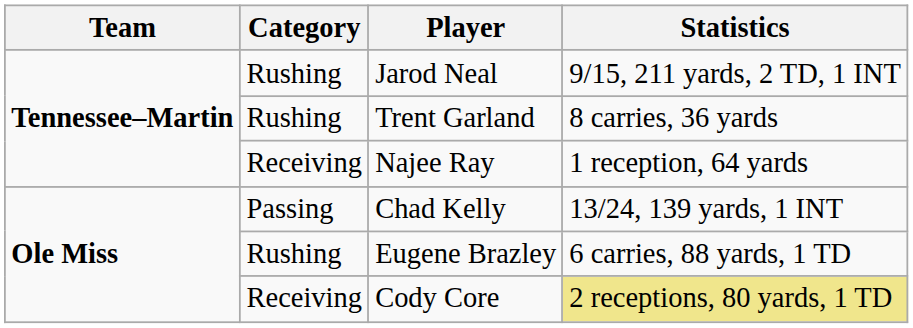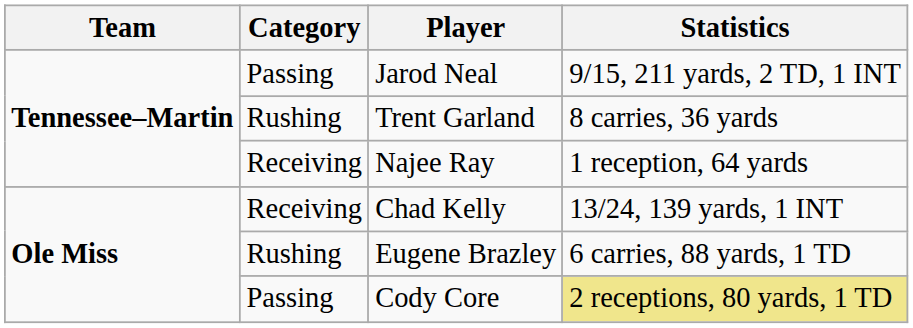(294, 72) Rushing -> (290, 72) Passing
(290, 208) Passing -> (304, 208) Receiving
(304, 298) Receiving -> (290, 298) Passing
